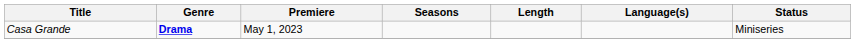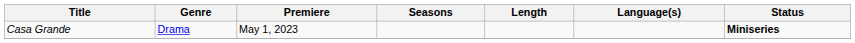(175, 30) bold -> (174, 30) normal
(759, 30) normal -> (753, 30) bold
